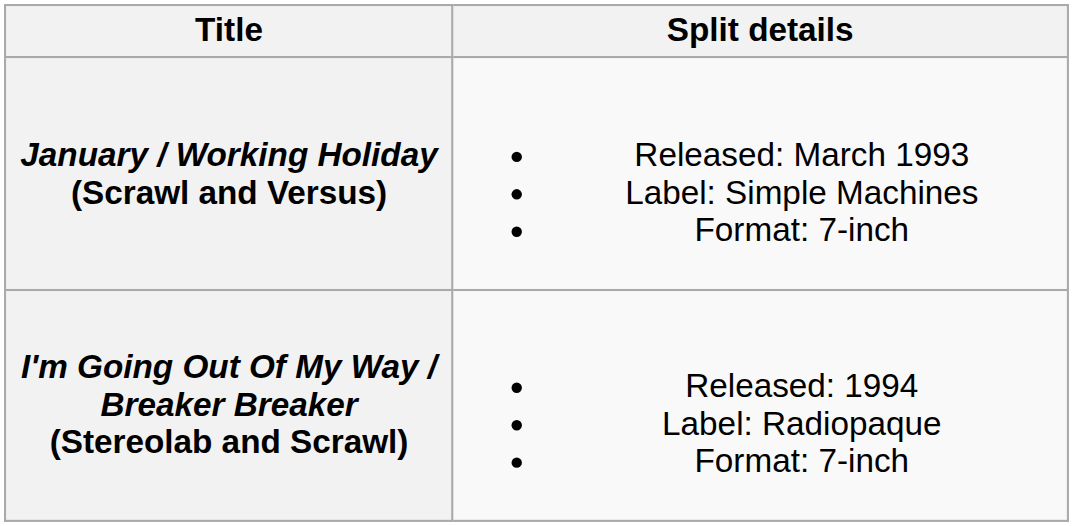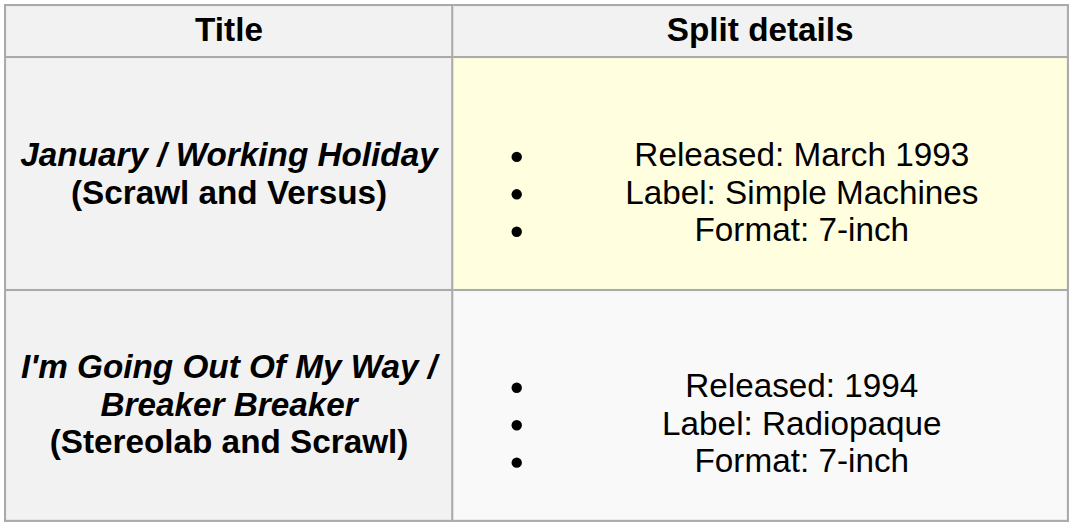(760, 192) no background -> (760, 192) lightyellow background
